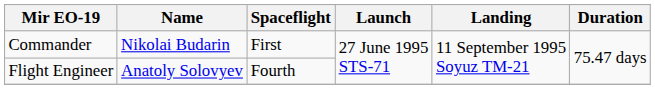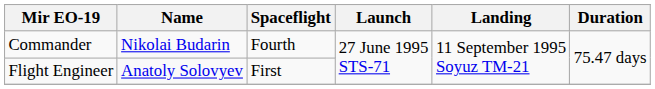(266, 44) First -> (273, 44) Fourth
(273, 71) Fourth -> (266, 71) First
